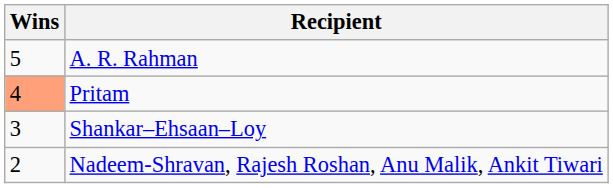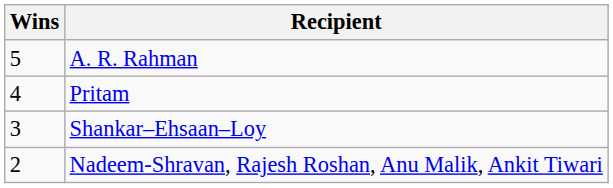(15, 93) lightsalmon background -> (15, 93) no background
